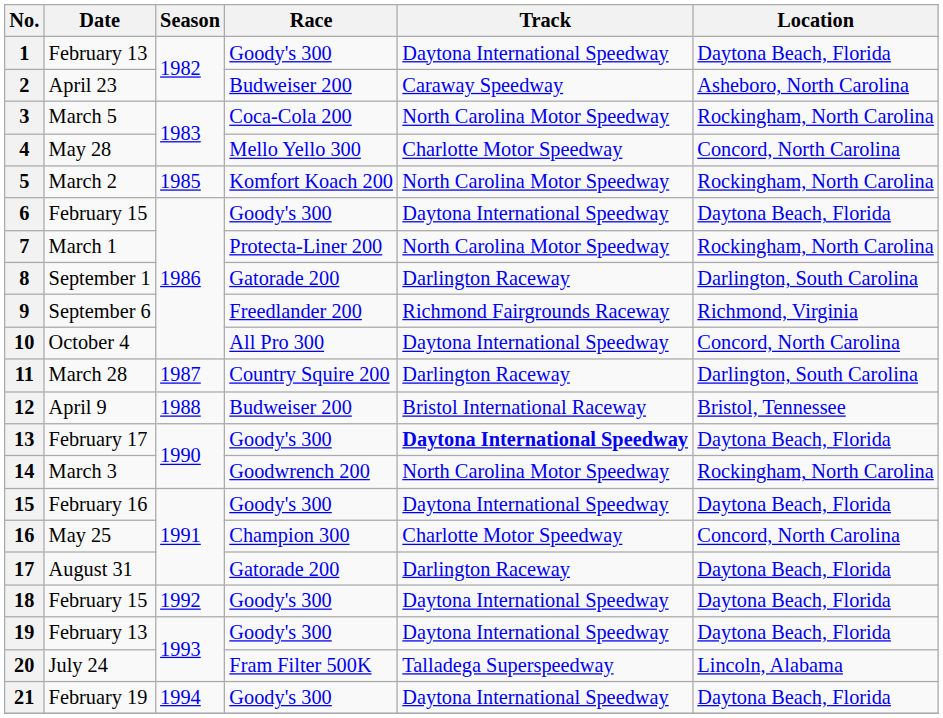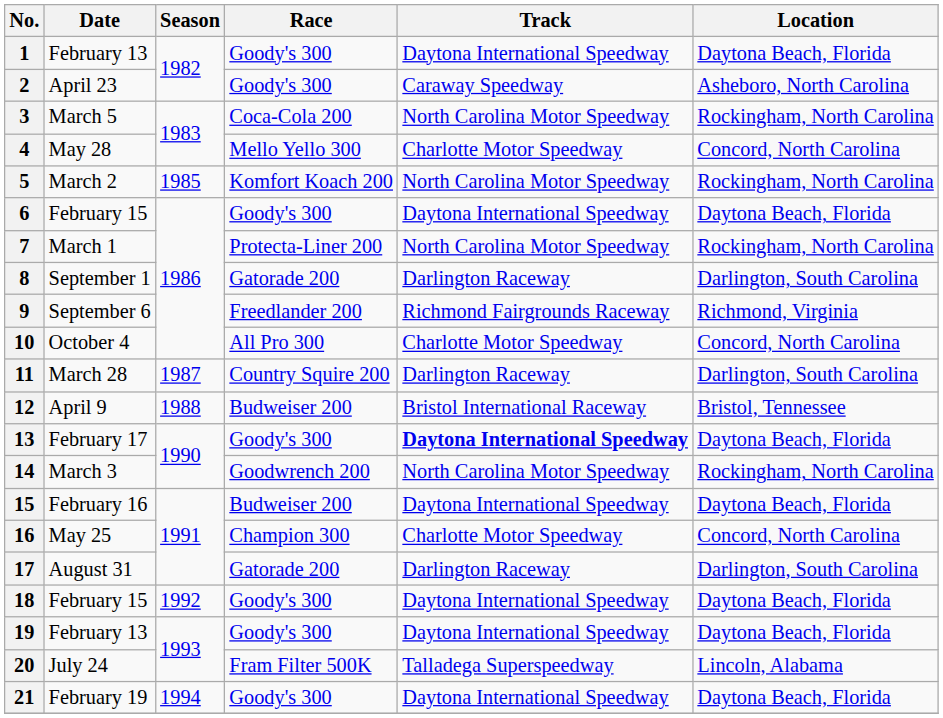(291, 85) Budweiser 200 -> (281, 85) Goody's 300
(536, 342) Daytona International Speedway -> (512, 342) Charlotte Motor Speedway
(281, 504) Goody's 300 -> (291, 504) Budweiser 200
(794, 568) Daytona Beach, Florida -> (808, 568) Darlington, South Carolina
